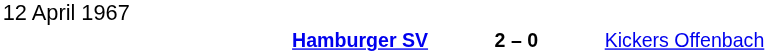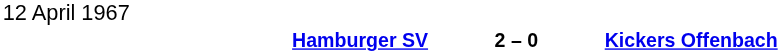(684, 40) normal -> (691, 40) bold
